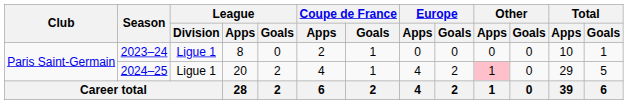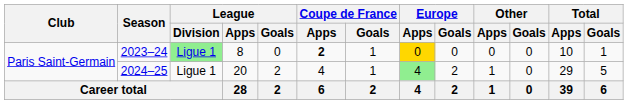(196, 52) no background -> (196, 52) lightgreen background
(321, 52) normal -> (321, 52) bold
(417, 52) no background -> (417, 52) gold background
(417, 71) no background -> (417, 71) lightgreen background
(492, 71) pink background -> (492, 71) no background
